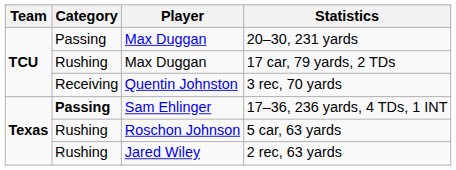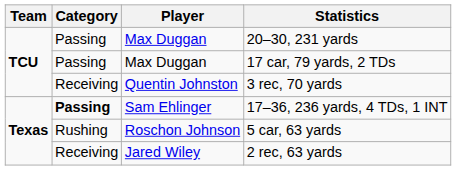(81, 61) Rushing -> (81, 61) Passing
(81, 153) Rushing -> (87, 153) Receiving
